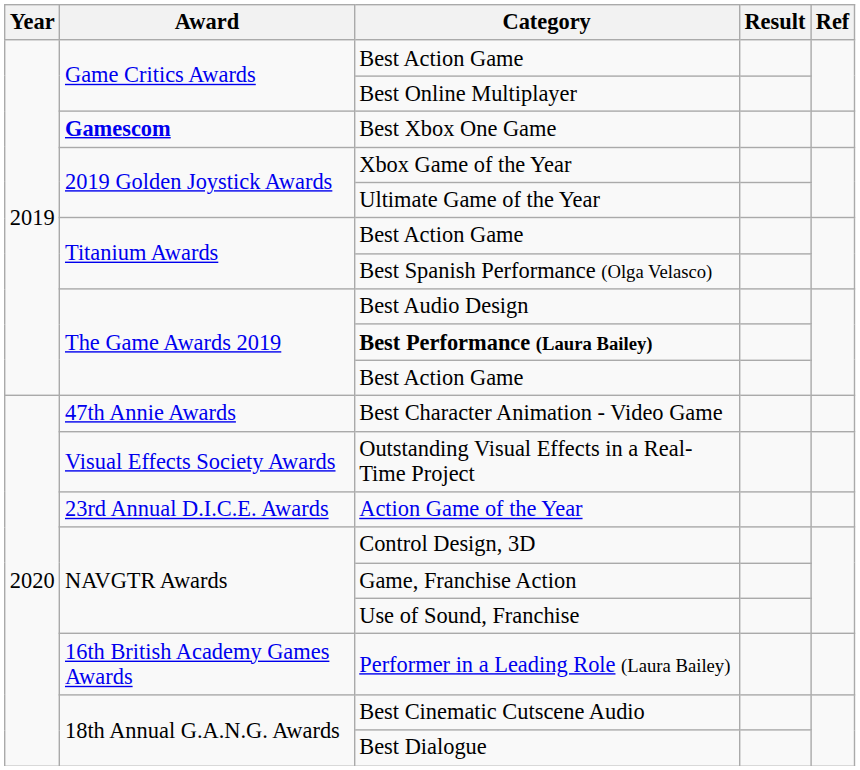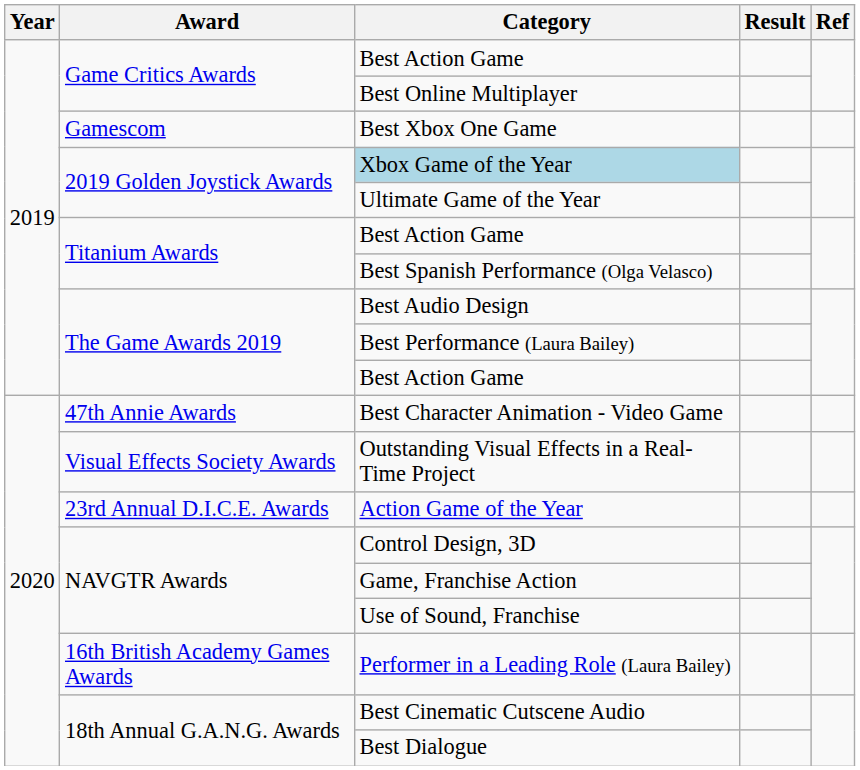(118, 128) bold -> (115, 128) normal
(465, 164) no background -> (466, 164) lightblue background
(506, 341) bold -> (497, 341) normal
